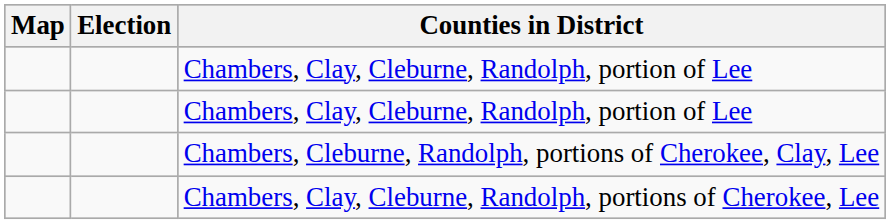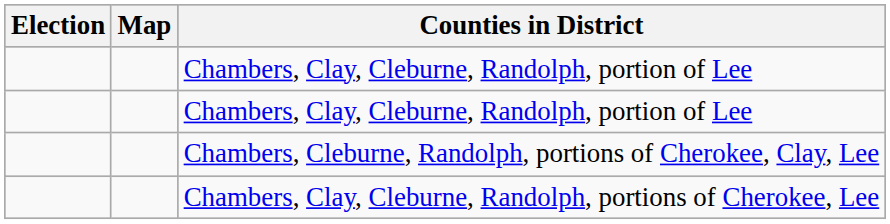columns swapped: (124, 25) <-> (38, 25)
